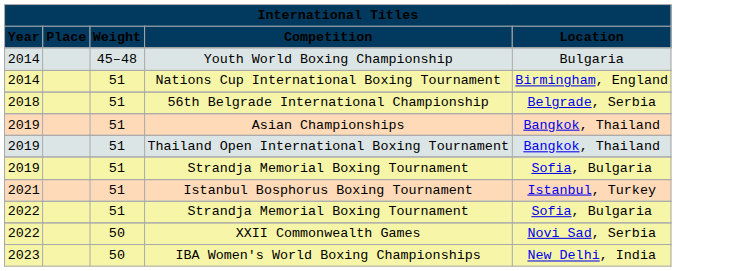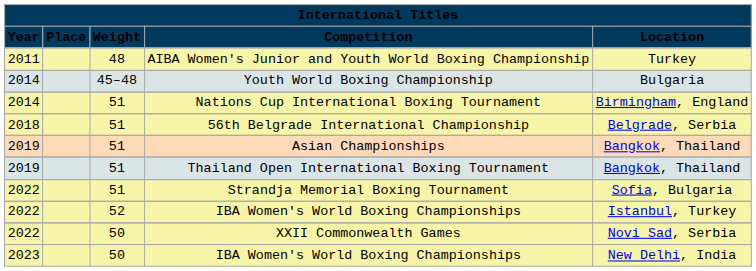+ row: (24, 59)
- row: (24, 168)
- row: (24, 190)
+ row: (24, 212)
